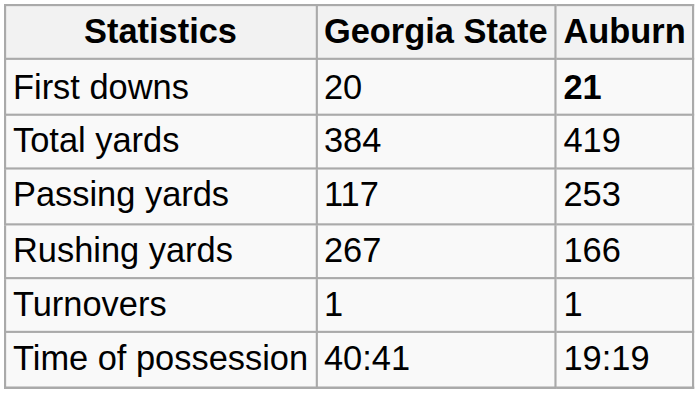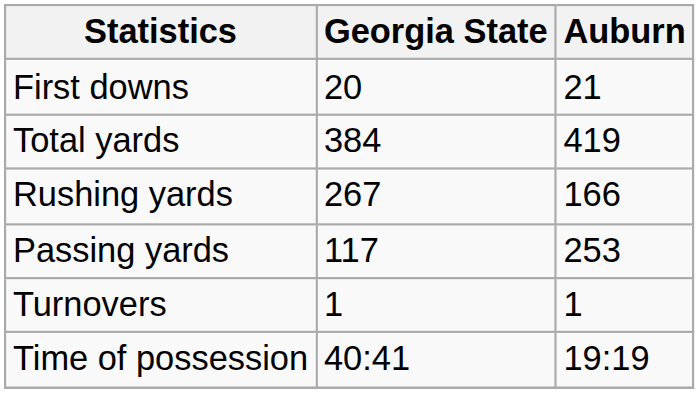(583, 86) bold -> (583, 86) normal
rows swapped: (123, 250) <-> (121, 195)
